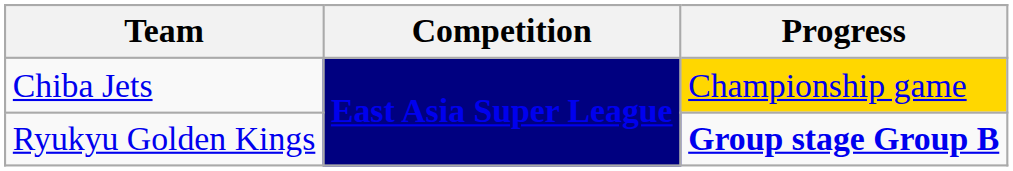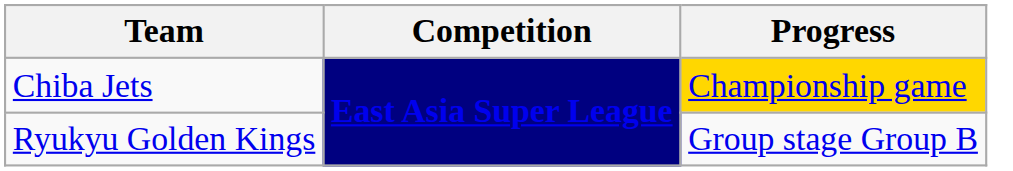(844, 138) bold -> (833, 138) normal
